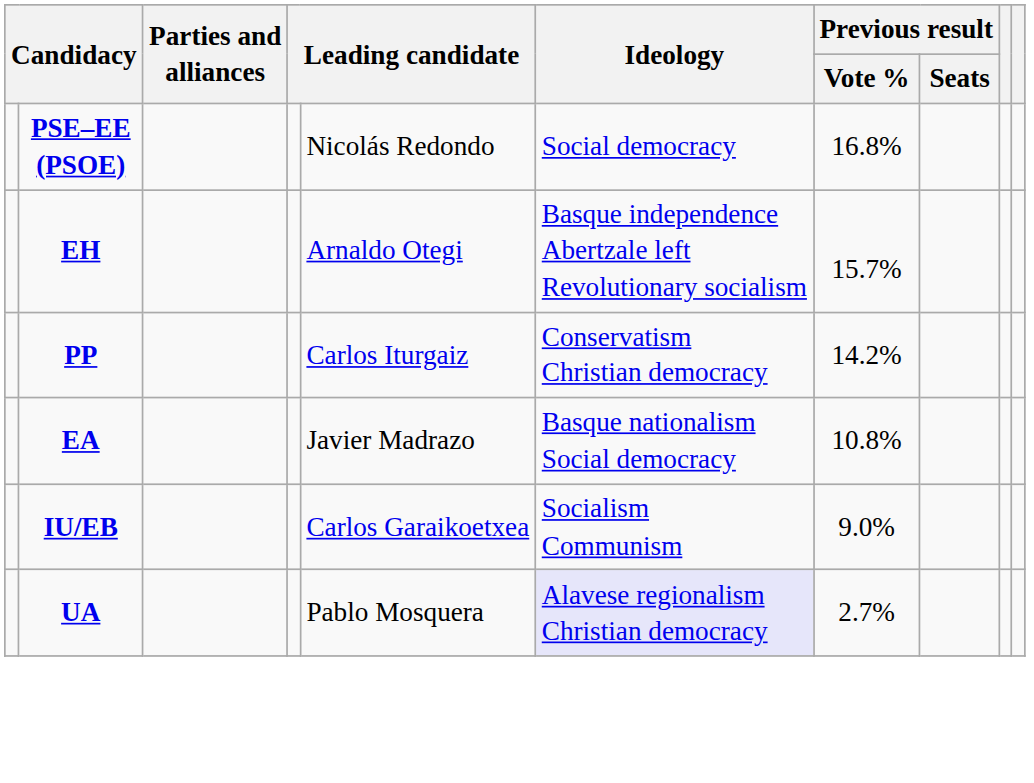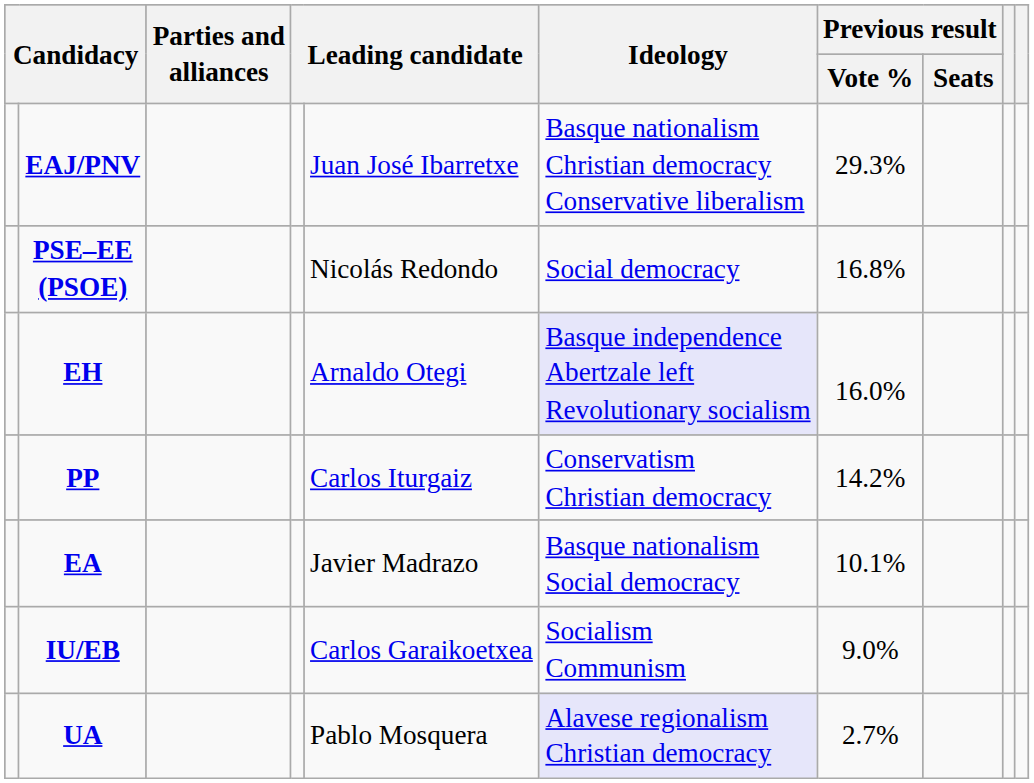+ row: (83, 164)
(674, 250) no background -> (678, 373) lavender background
(867, 268) 15.7% -> (870, 391) 16.0%
(867, 440) 10.8% -> (870, 563) 10.1%
